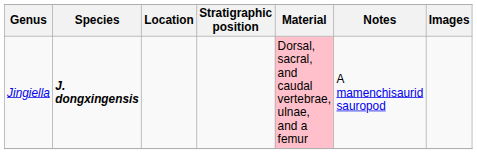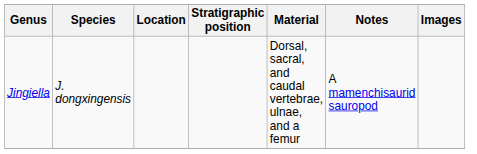(97, 92) bold -> (93, 92) normal
(304, 92) pink background -> (296, 92) no background
